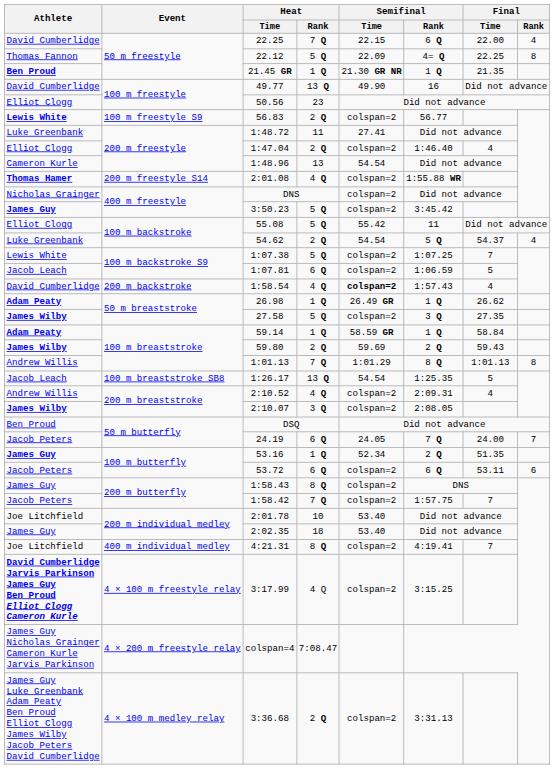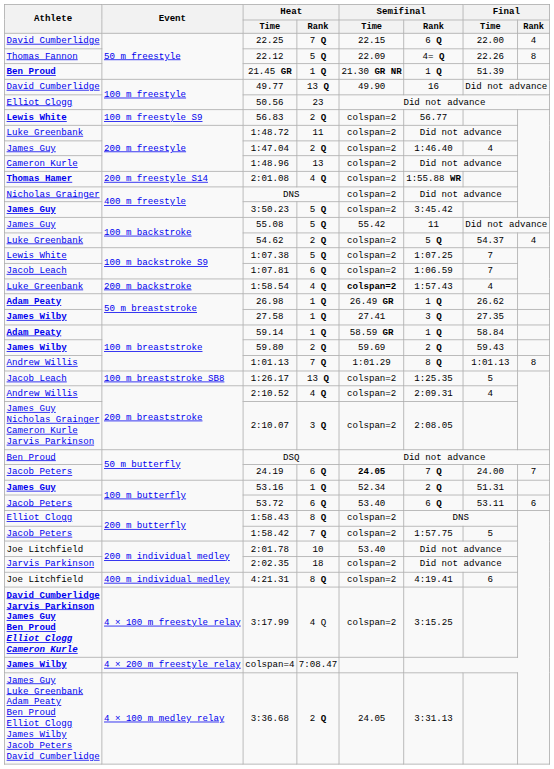(490, 56) 22.25 -> (490, 56) 22.26
(490, 71) 21.35 -> (490, 71) 51.39
(372, 133) 27.41 -> (372, 133) colspan=2
(39, 148) Elliot Clogg -> (31, 148) James Guy
(372, 163) 54.54 -> (372, 163) colspan=2
(39, 225) Elliot Clogg -> (31, 225) James Guy
(372, 240) 54.54 -> (372, 240) colspan=2
(490, 271) 5 -> (490, 271) 7
(53, 286) David Cumberlidge -> (45, 286) Luke Greenbank
(318, 317) 5 Q -> (318, 317) 1 Q
(372, 317) colspan=2 -> (372, 317) 27.41
(372, 378) 54.54 -> (372, 378) colspan=2
(37, 409) James Wilby -> (53, 425) James Guy Nicholas Grainger Cameron Kurle Jarvis Parkinson
(372, 439) normal -> (372, 472) bold
(490, 455) 51.35 -> (490, 487) 51.31
(372, 470) colspan=2 -> (372, 503) 53.40
(31, 485) James Guy -> (39, 518) Elliot Clogg
(490, 501) 7 -> (490, 533) 5
(31, 531) James Guy -> (50, 564) Jarvis Parkinson
(372, 531) 53.40 -> (372, 564) colspan=2
(490, 547) 7 -> (490, 579) 6
(53, 648) James Guy Nicholas Grainger Cameron Kurle Jarvis Parkinson -> (37, 665) James Wilby
(372, 718) colspan=2 -> (372, 718) 24.05
